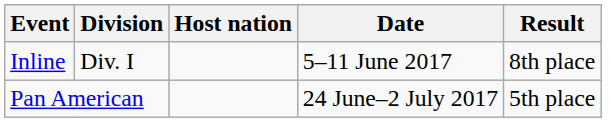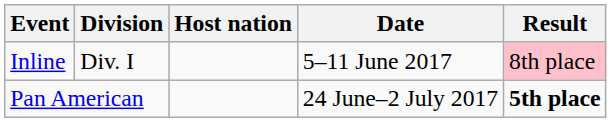(552, 60) no background -> (552, 60) pink background
(552, 98) normal -> (555, 98) bold
